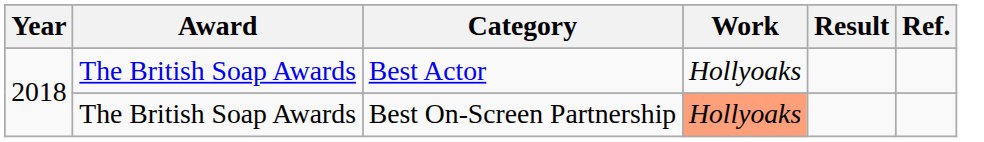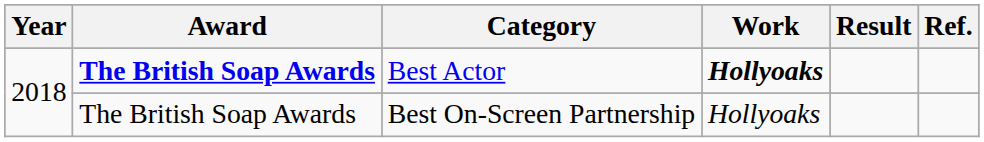(218, 70) normal -> (227, 70) bold
(745, 70) normal -> (766, 70) bold
(745, 114) lightsalmon background -> (764, 114) no background
